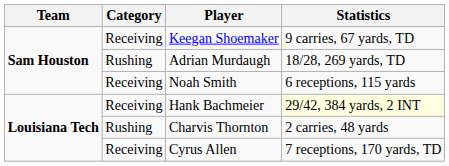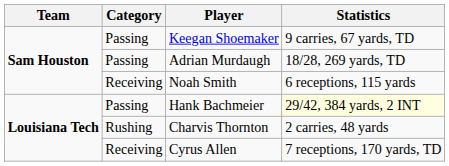(134, 38) Receiving -> (127, 38) Passing
(129, 60) Rushing -> (127, 60) Passing
(134, 105) Receiving -> (127, 105) Passing
